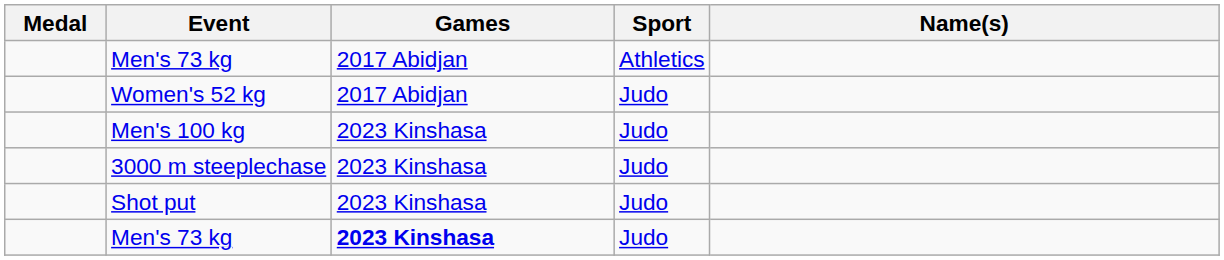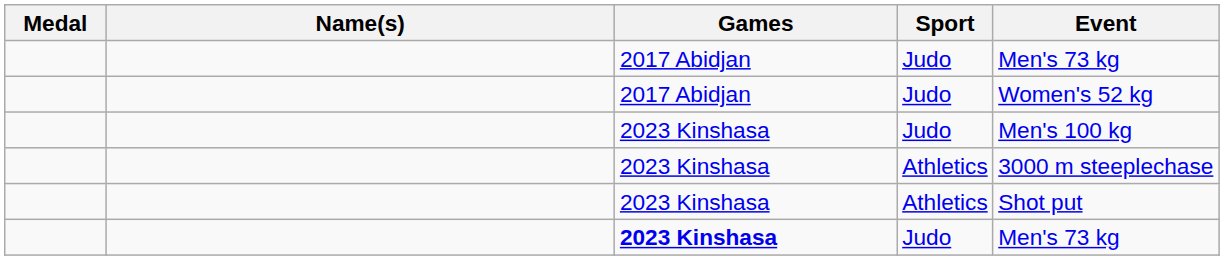columns swapped: (964, 23) <-> (219, 23)
(662, 59) Athletics -> (927, 59) Judo
(644, 166) Judo -> (945, 166) Athletics
(644, 202) Judo -> (945, 202) Athletics
